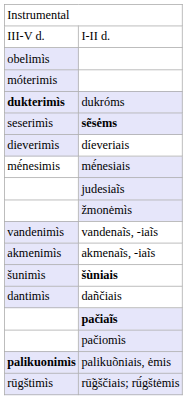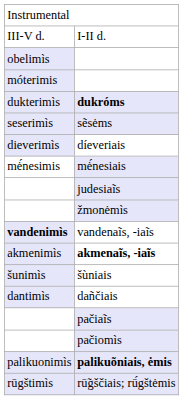(36, 101) bold -> (34, 101) normal
(103, 101) normal -> (101, 101) bold
(99, 123) bold -> (95, 123) normal
(36, 231) normal -> (37, 231) bold
(118, 253) normal -> (116, 253) bold
(100, 275) bold -> (94, 275) normal
(100, 318) bold -> (94, 318) normal
(41, 362) bold -> (39, 362) normal
(126, 362) normal -> (124, 362) bold
